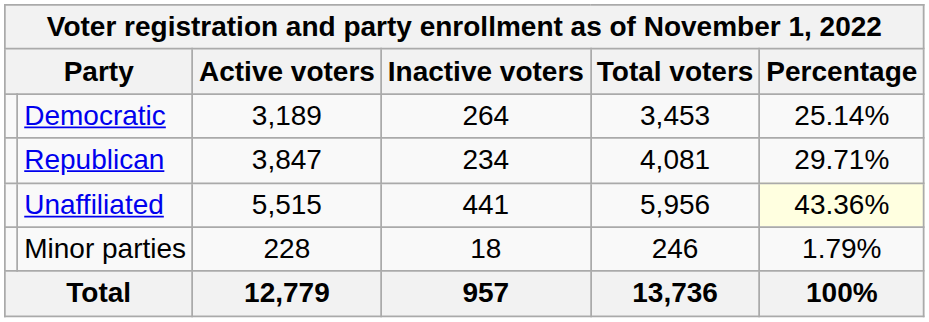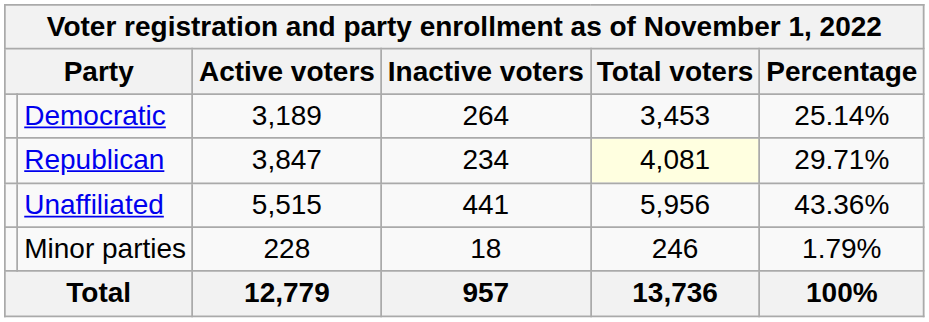(675, 159) no background -> (675, 159) lightyellow background
(842, 204) lightyellow background -> (842, 204) no background
